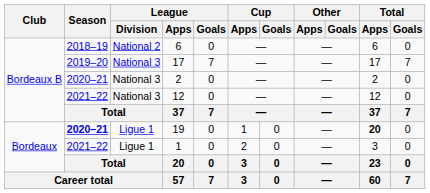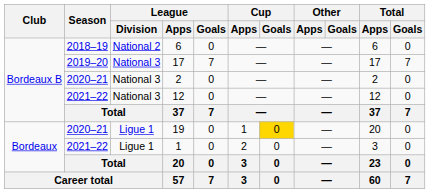(87, 130) bold -> (87, 130) normal
(277, 130) no background -> (277, 130) gold background
(375, 130) bold -> (375, 130) normal
